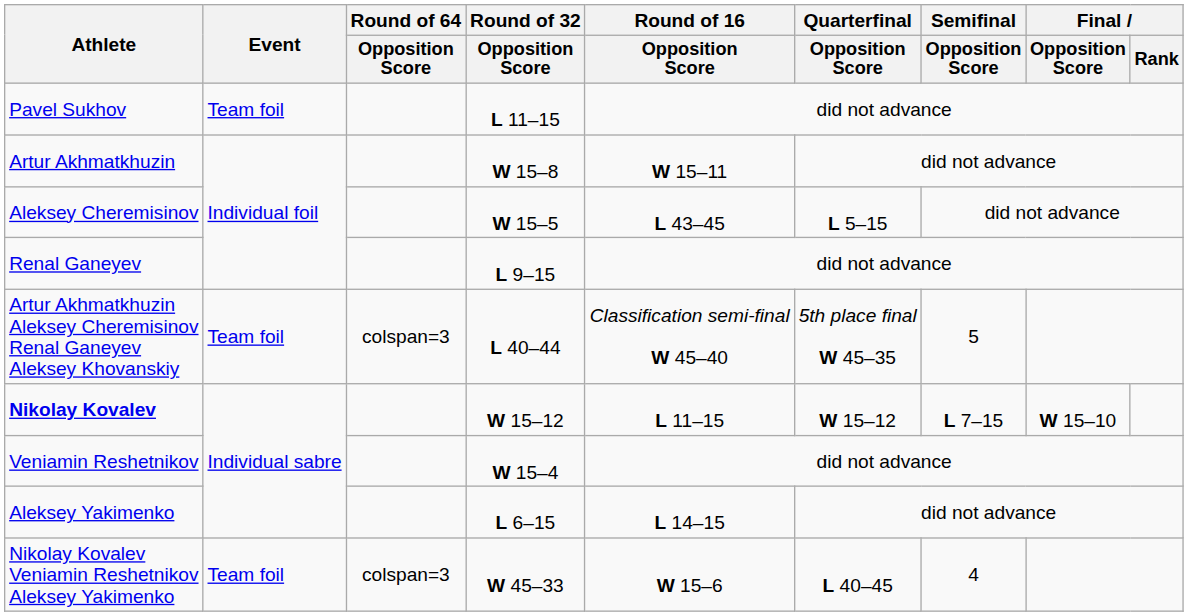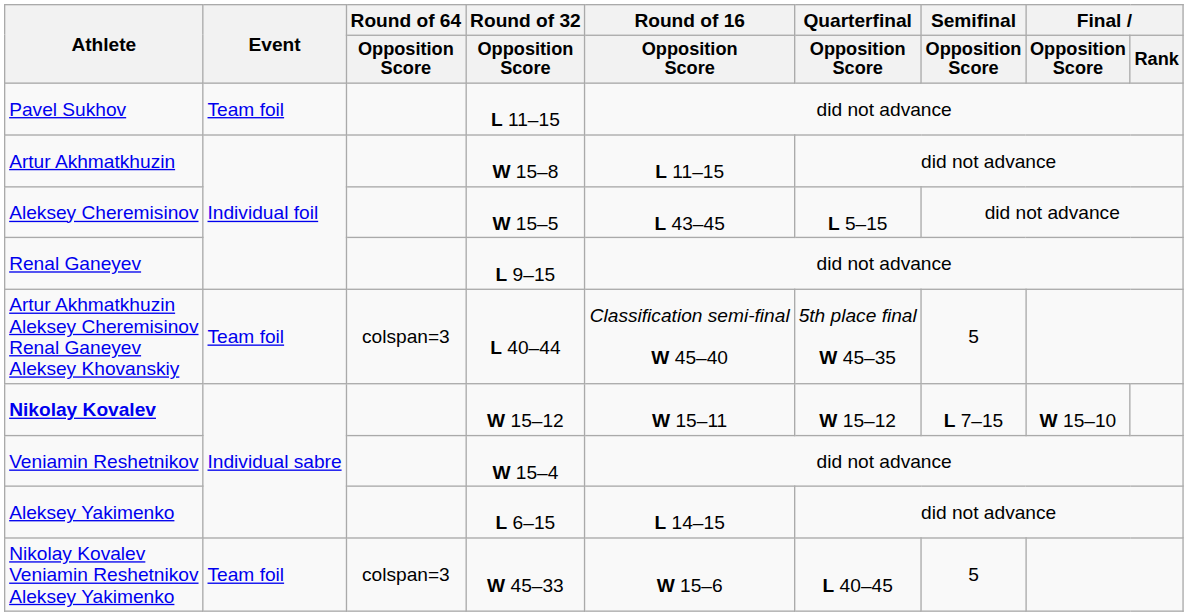(690, 172) W 15–11 -> (690, 172) L 11–15
(690, 420) L 11–15 -> (690, 420) W 15–11
(973, 575) 4 -> (973, 575) 5
